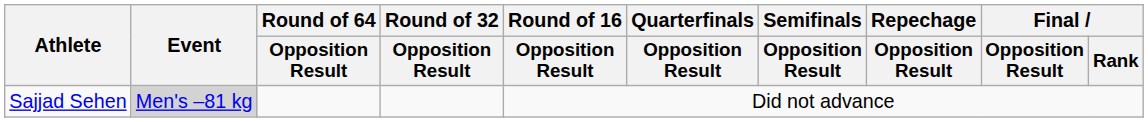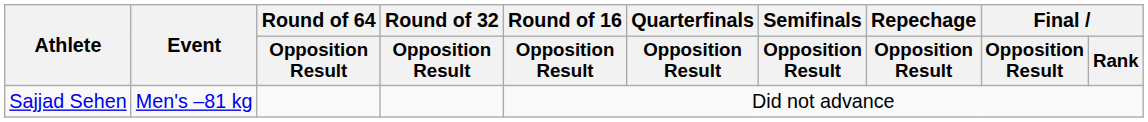(194, 102) lightgrey background -> (194, 102) no background
